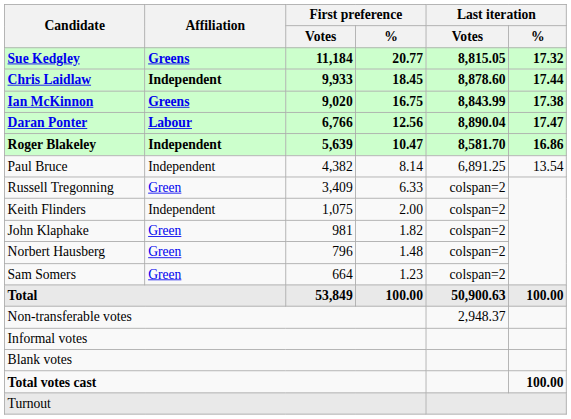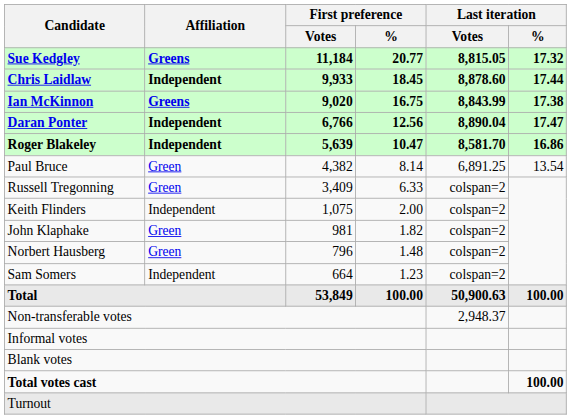(170, 123) Labour -> (185, 123) Independent
(182, 166) Independent -> (165, 166) Green
(165, 274) Green -> (182, 274) Independent
